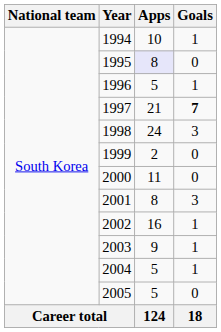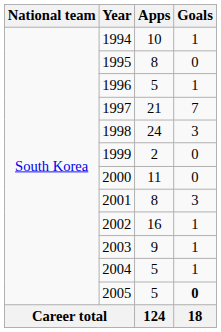(154, 62) lavender background -> (154, 62) no background
(195, 108) bold -> (195, 108) normal
(195, 293) normal -> (195, 293) bold
